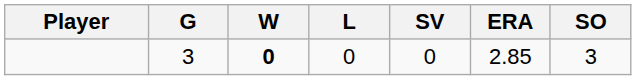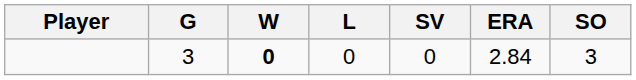(510, 56) 2.85 -> (510, 56) 2.84
